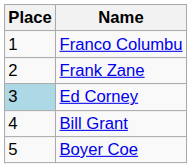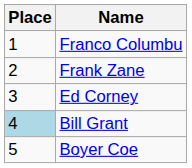(13, 96) lightblue background -> (13, 96) no background
(13, 123) no background -> (13, 123) lightblue background
